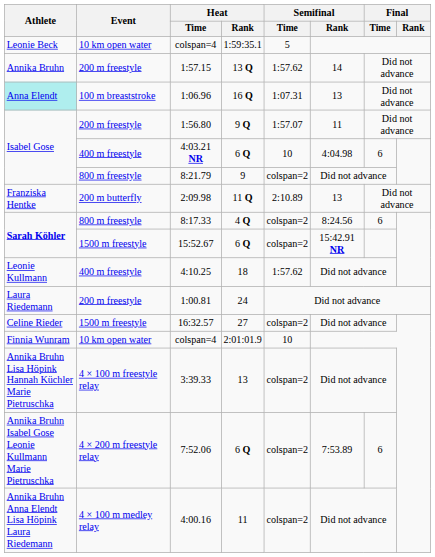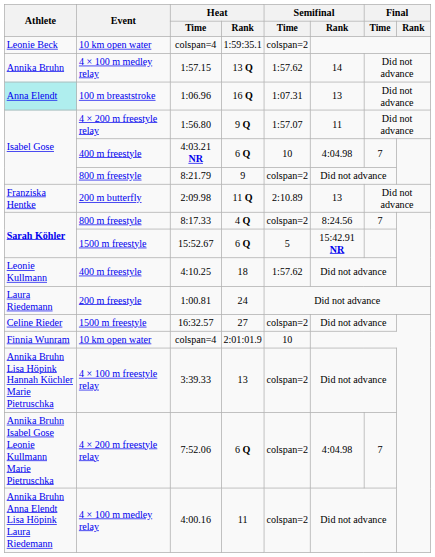(287, 45) 5 -> (287, 45) colspan=2
(110, 68) 200 m freestyle -> (116, 68) 4 × 100 m medley relay
(110, 125) 200 m freestyle -> (118, 125) 4 × 200 m freestyle relay
(380, 153) 6 -> (380, 153) 7
(380, 221) 6 -> (380, 221) 7
(287, 244) colspan=2 -> (287, 244) 5
(337, 450) 7:53.89 -> (337, 450) 4:04.98
(380, 450) 6 -> (380, 450) 7
